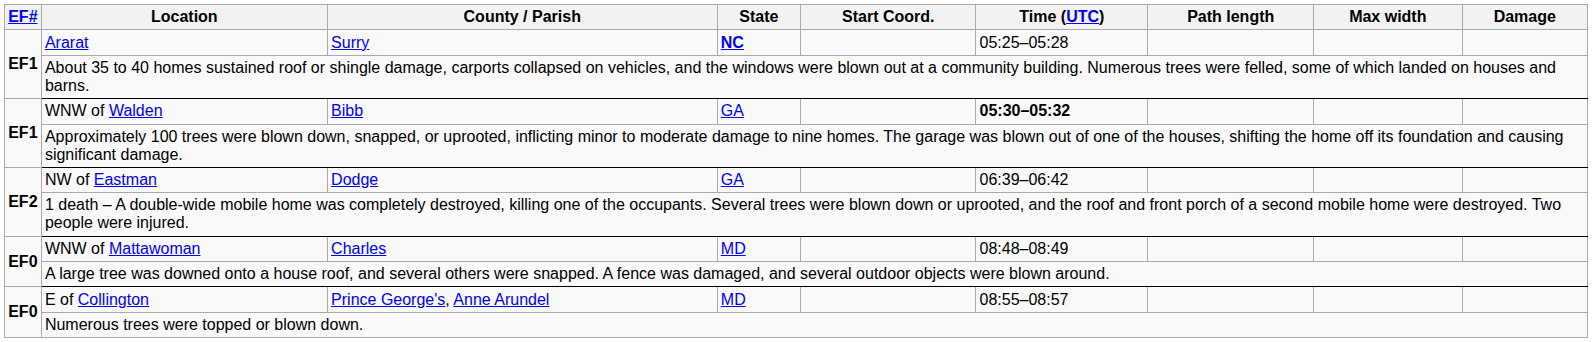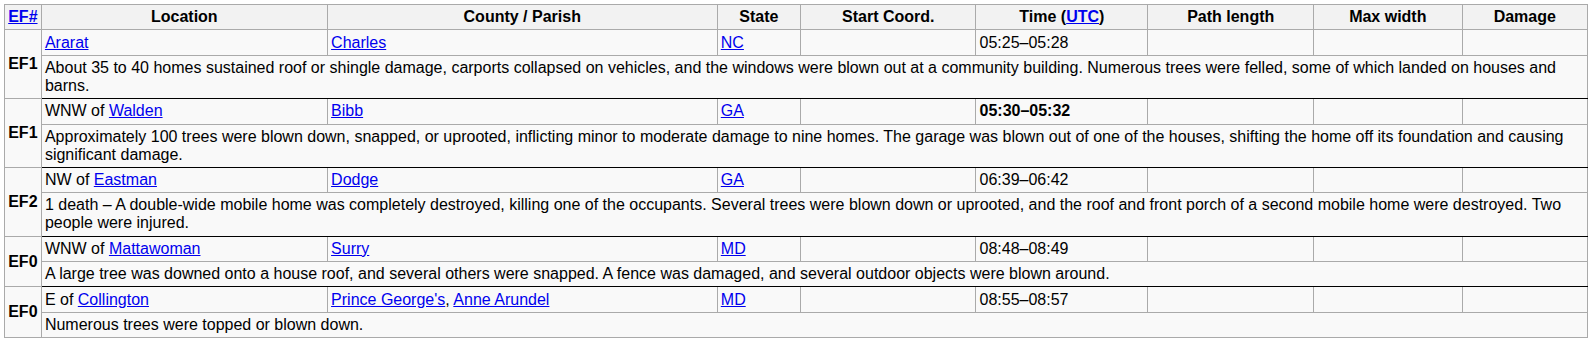(350, 42) Surry -> (359, 42) Charles
(732, 42) bold -> (732, 42) normal
(359, 248) Charles -> (350, 248) Surry
